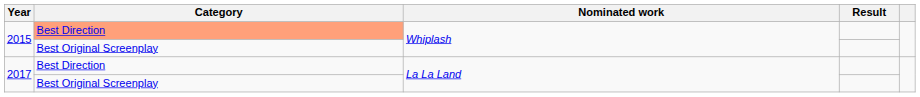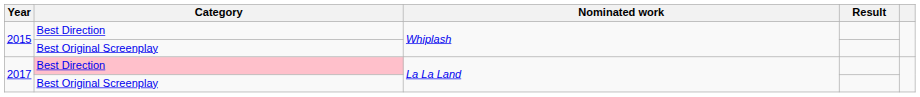(71, 30) lightsalmon background -> (71, 30) no background
(71, 65) no background -> (71, 65) pink background
